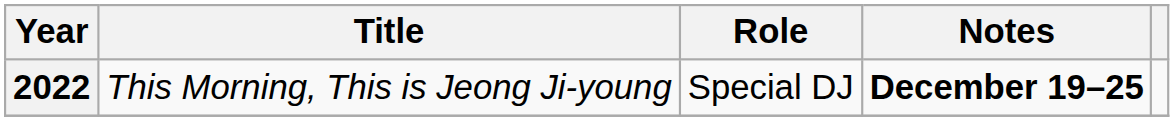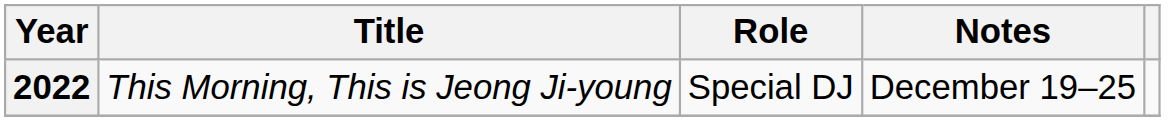(1007, 87) bold -> (1003, 87) normal
